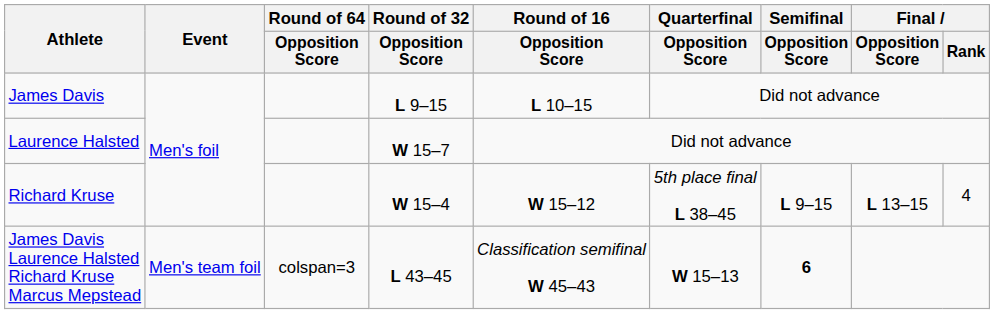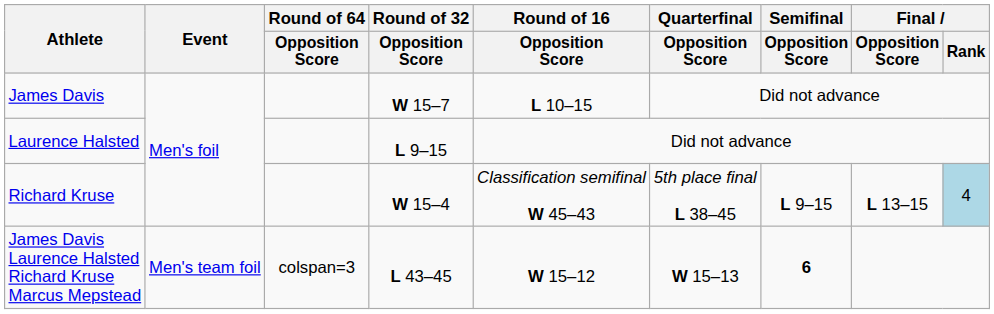(421, 105) L 9–15 -> (421, 105) W 15–7
(421, 150) W 15–7 -> (421, 150) L 9–15
(562, 205) W 15–12 -> (562, 195) Classification semifinal W 45–43
(966, 195) no background -> (966, 195) lightblue background
(562, 268) Classification semifinal W 45–43 -> (562, 277) W 15–12
